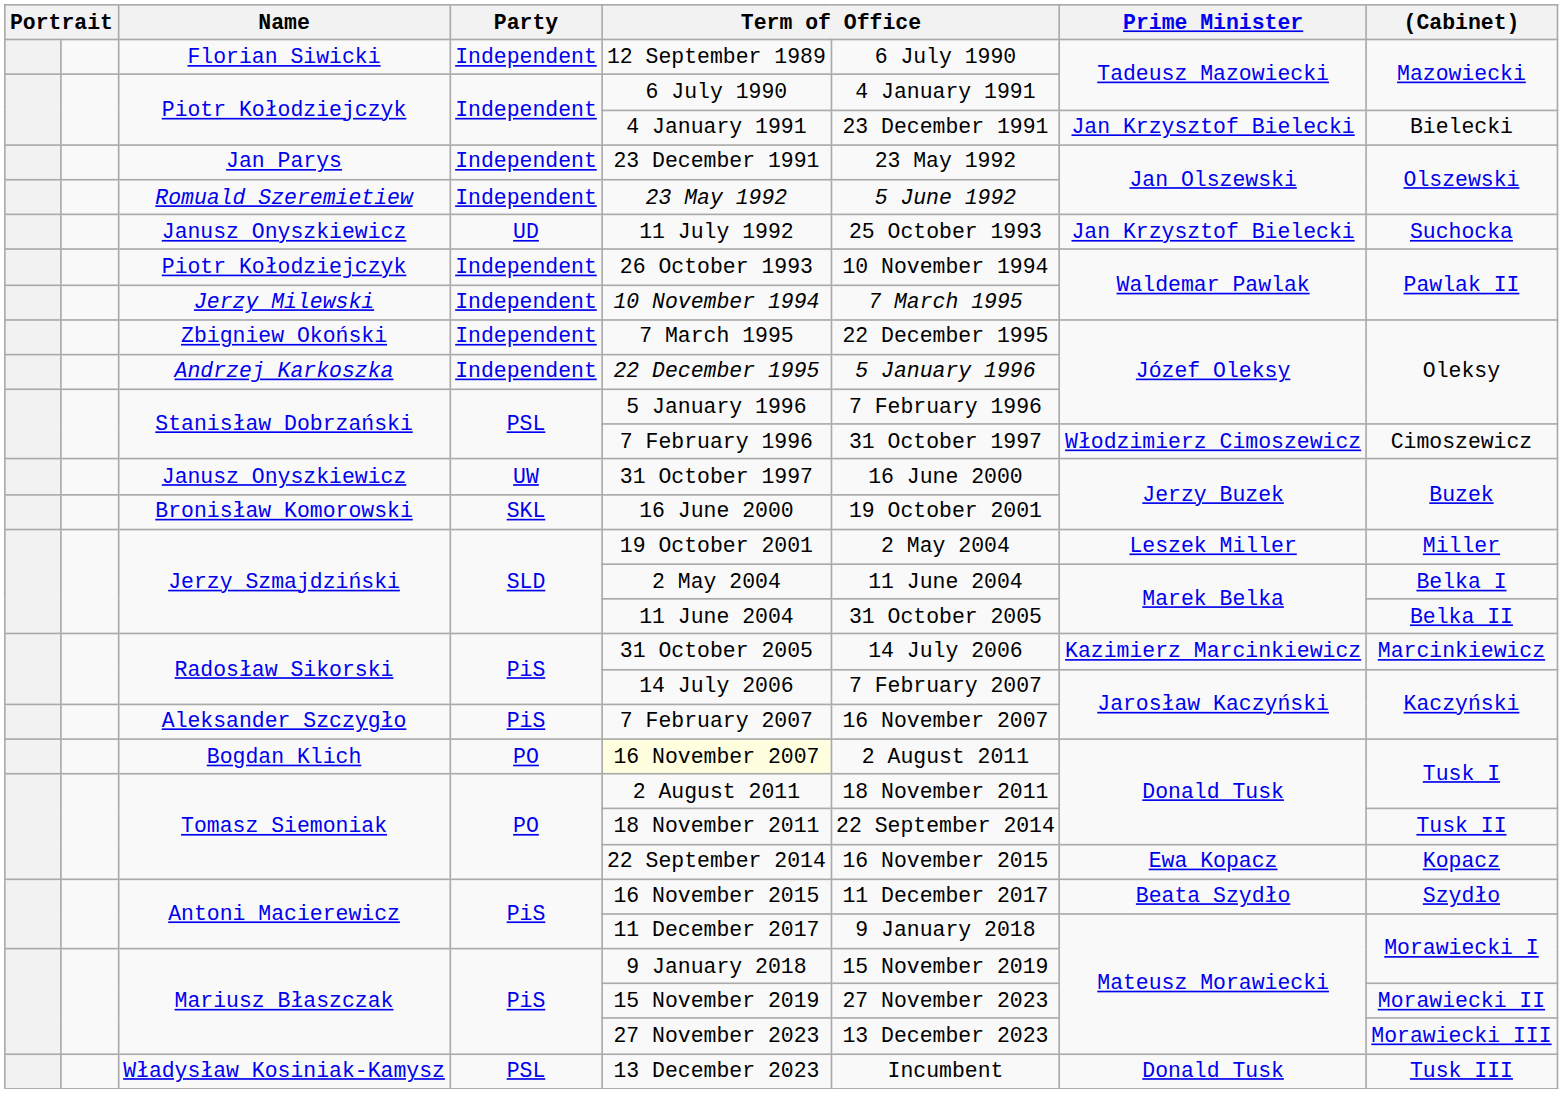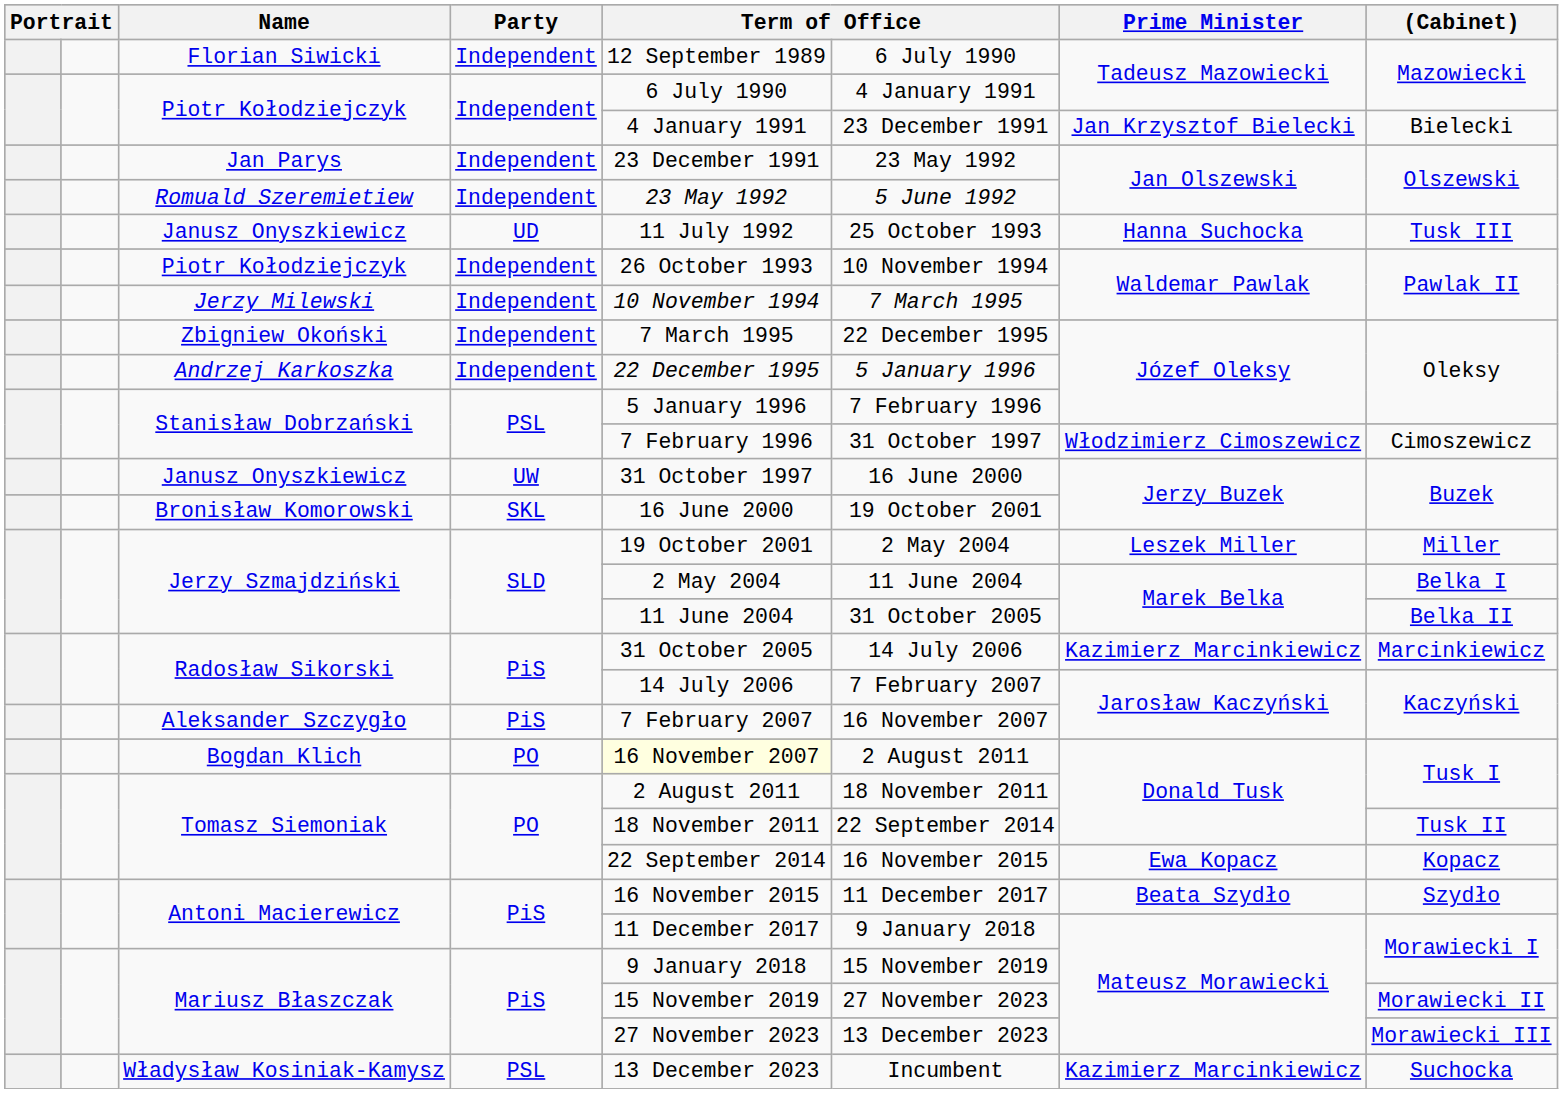(1213, 232) Jan Krzysztof Bielecki -> (1213, 232) Hanna Suchocka
(1461, 232) Suchocka -> (1461, 232) Tusk III
(1213, 1071) Donald Tusk -> (1213, 1071) Kazimierz Marcinkiewicz
(1461, 1071) Tusk III -> (1461, 1071) Suchocka
